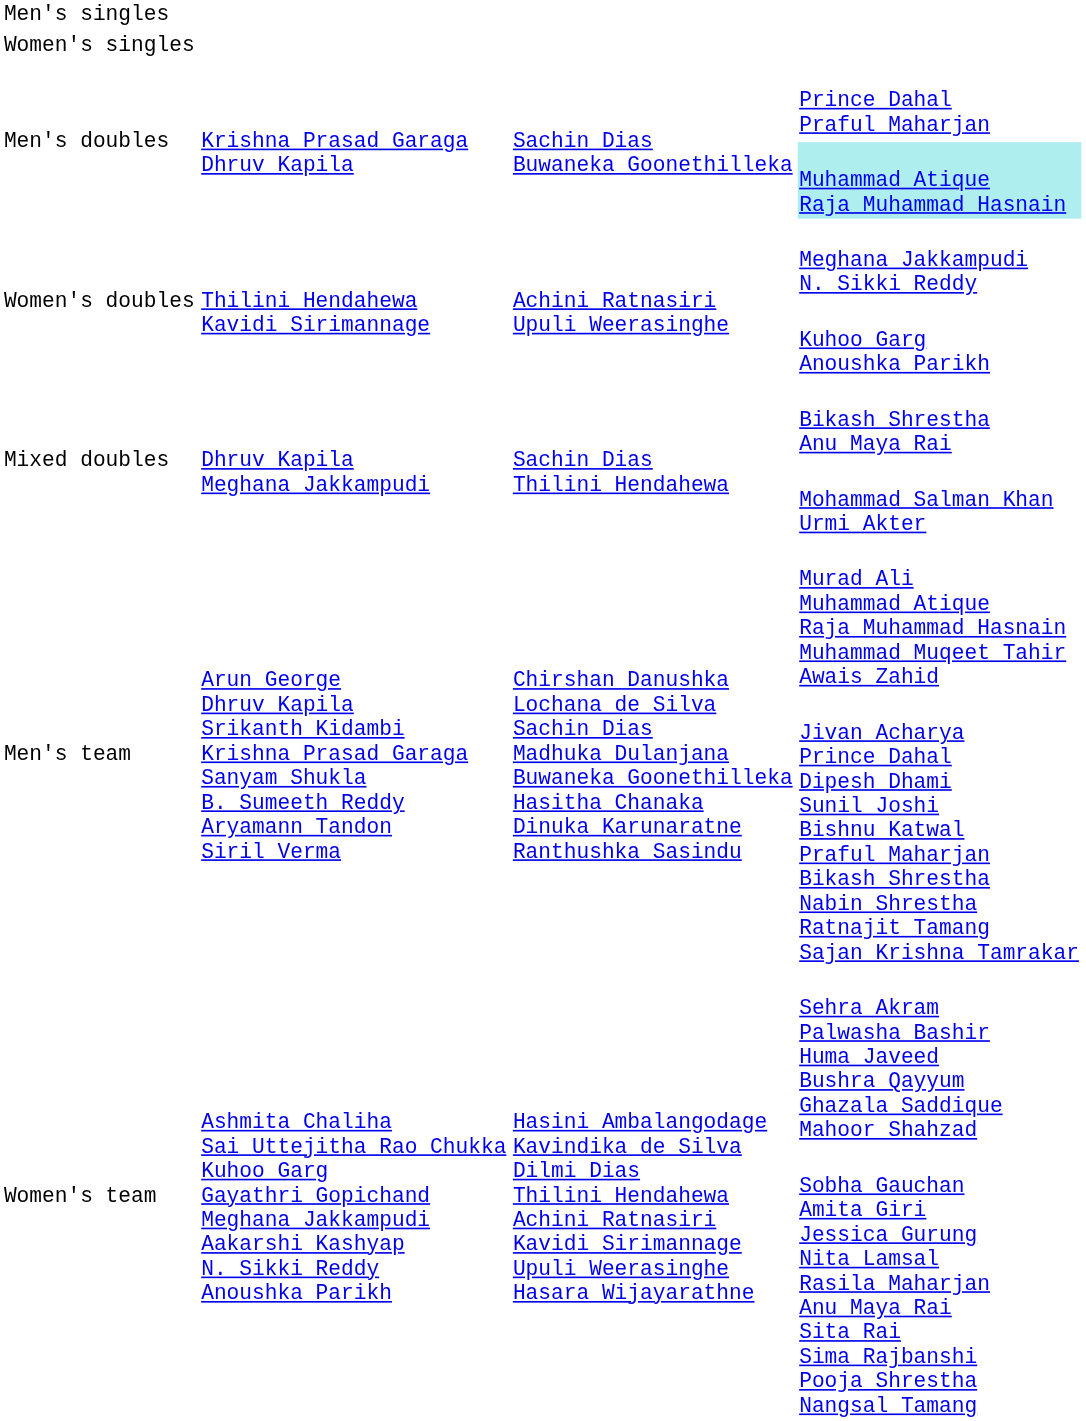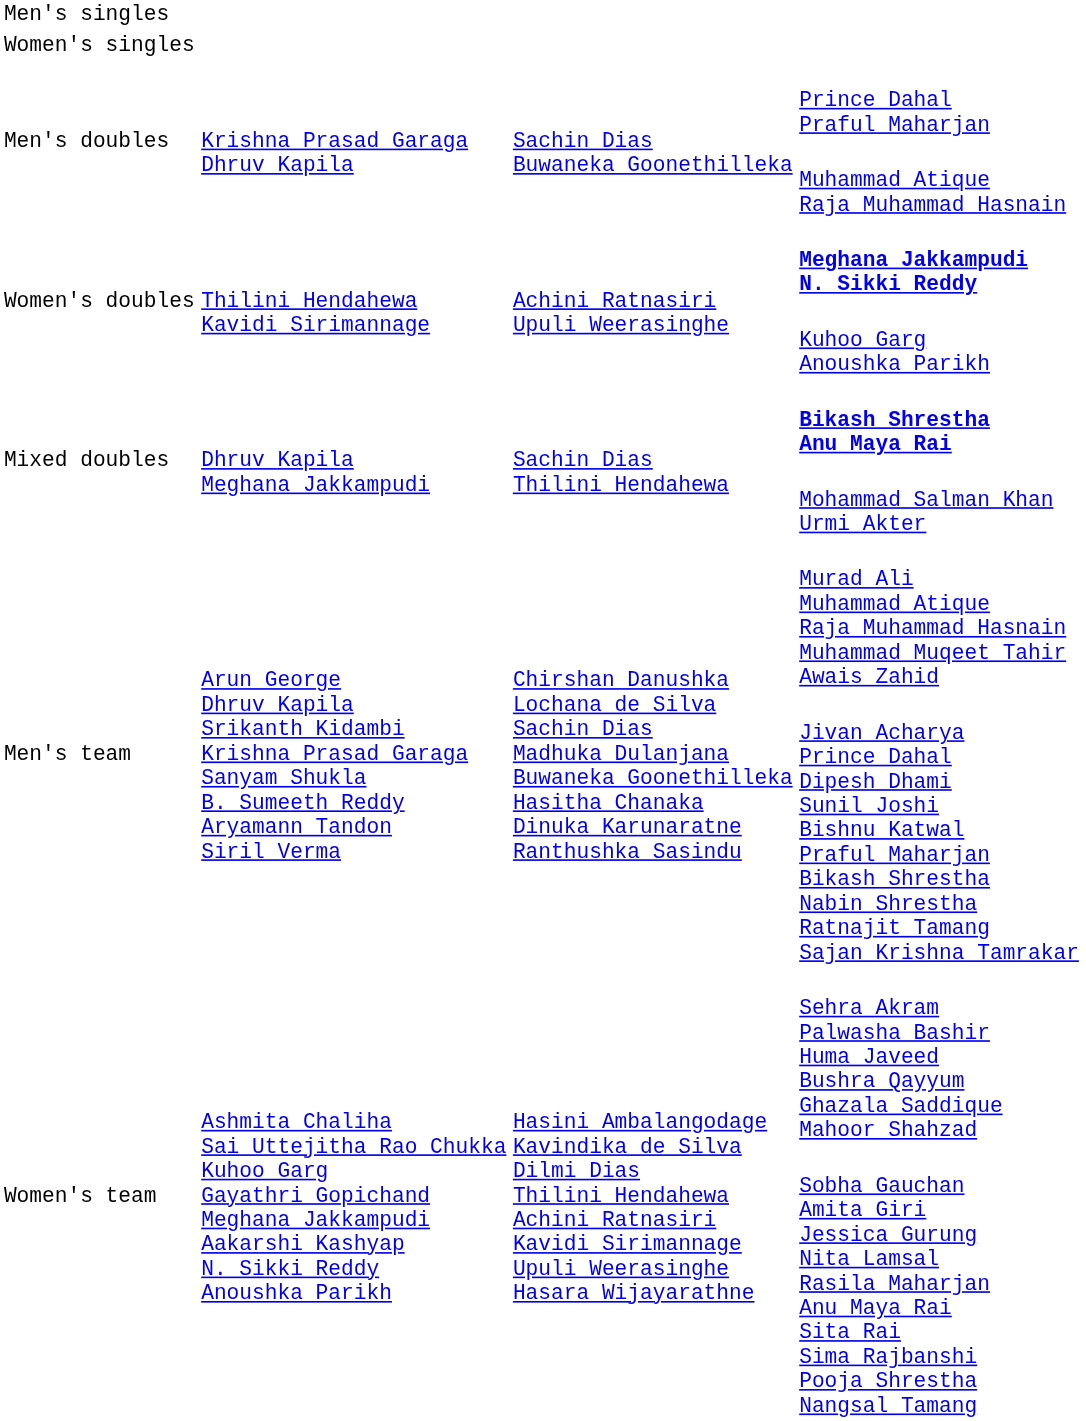(933, 193) paleturquoise background -> (933, 193) no background
(914, 272) normal -> (914, 272) bold
(895, 432) normal -> (895, 432) bold
